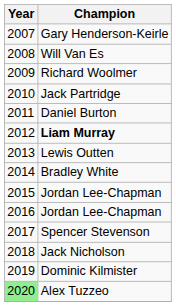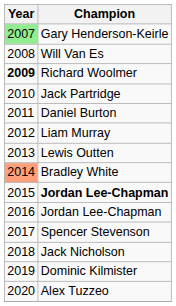(21, 34) no background -> (21, 34) lightgreen background
(21, 73) normal -> (21, 73) bold
(78, 133) bold -> (75, 133) normal
(21, 172) no background -> (21, 172) lightsalmon background
(101, 192) normal -> (105, 192) bold
(21, 291) lightgreen background -> (21, 291) no background
